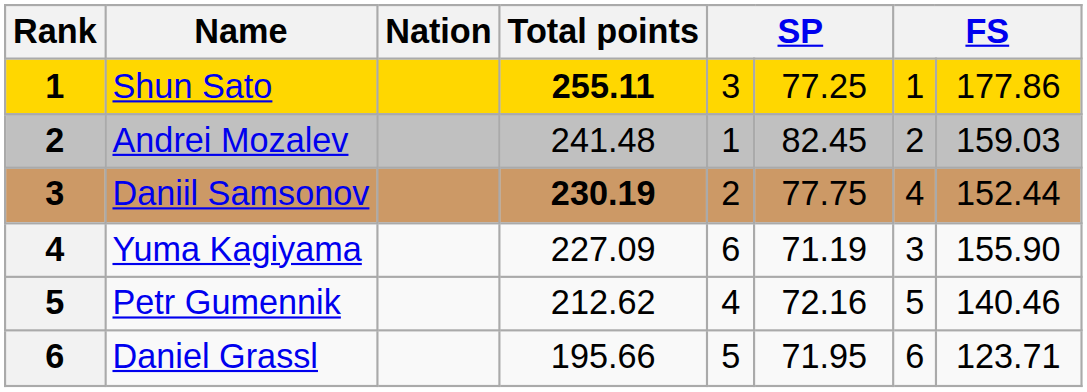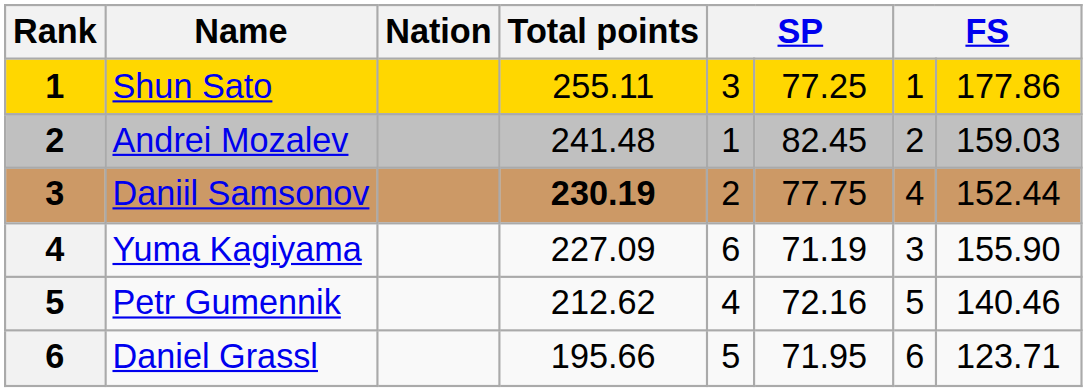(603, 85) bold -> (603, 85) normal
